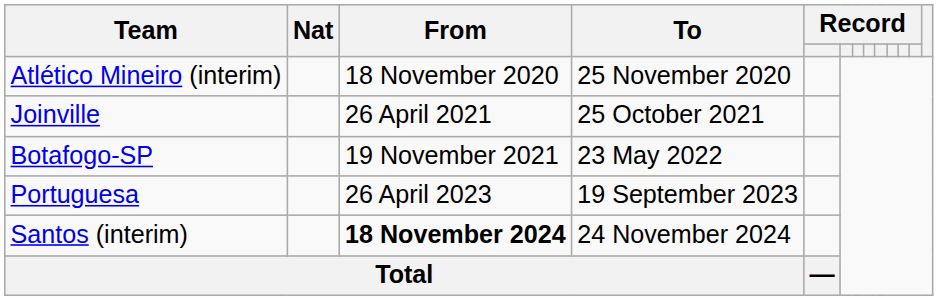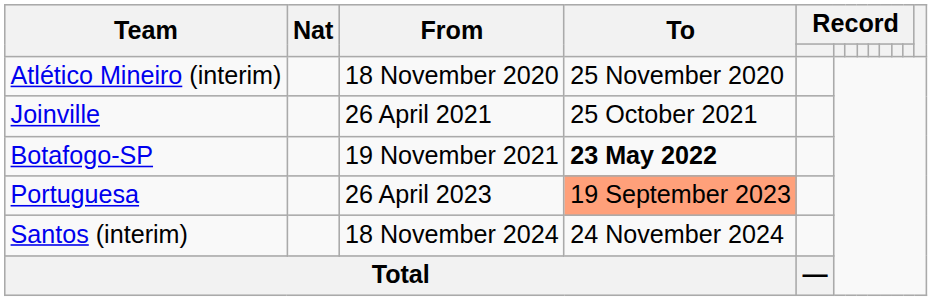(650, 155) normal -> (644, 155) bold
(688, 195) no background -> (681, 195) lightsalmon background
(455, 235) bold -> (452, 235) normal
